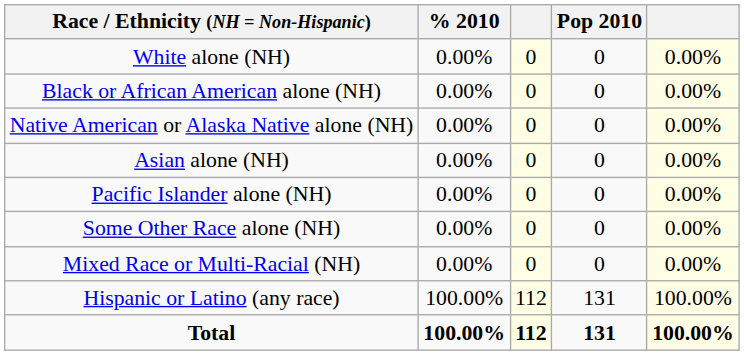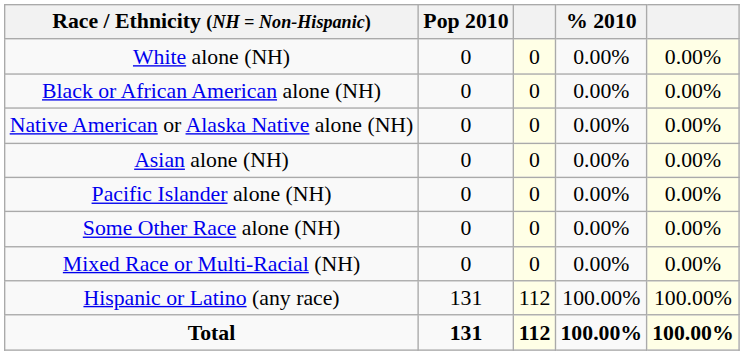columns swapped: (599, 21) <-> (464, 21)
